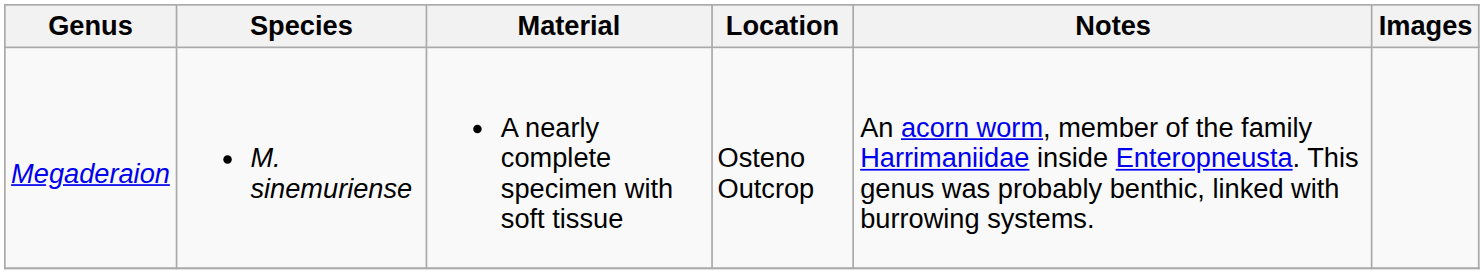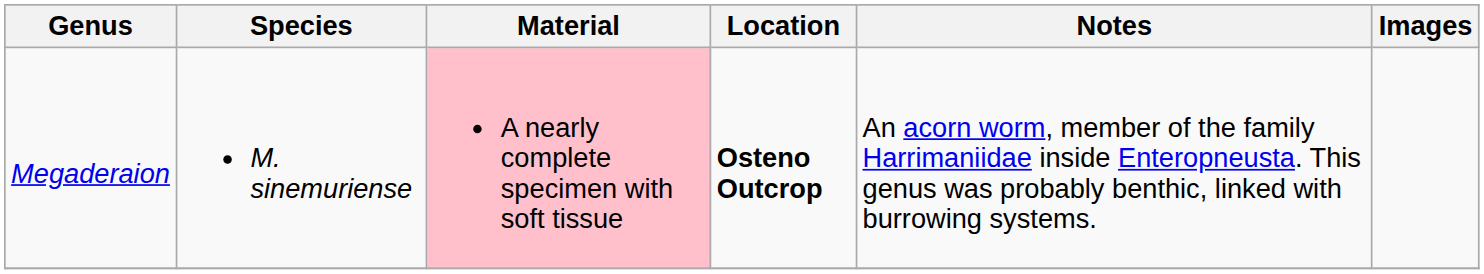(569, 173) no background -> (568, 173) pink background
(766, 172) normal -> (770, 172) bold
